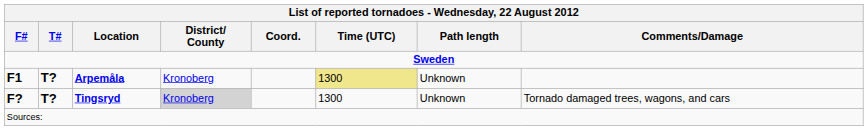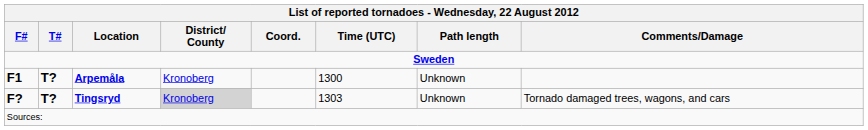(330, 78) khaki background -> (330, 78) no background
(330, 98) 1300 -> (330, 98) 1303
